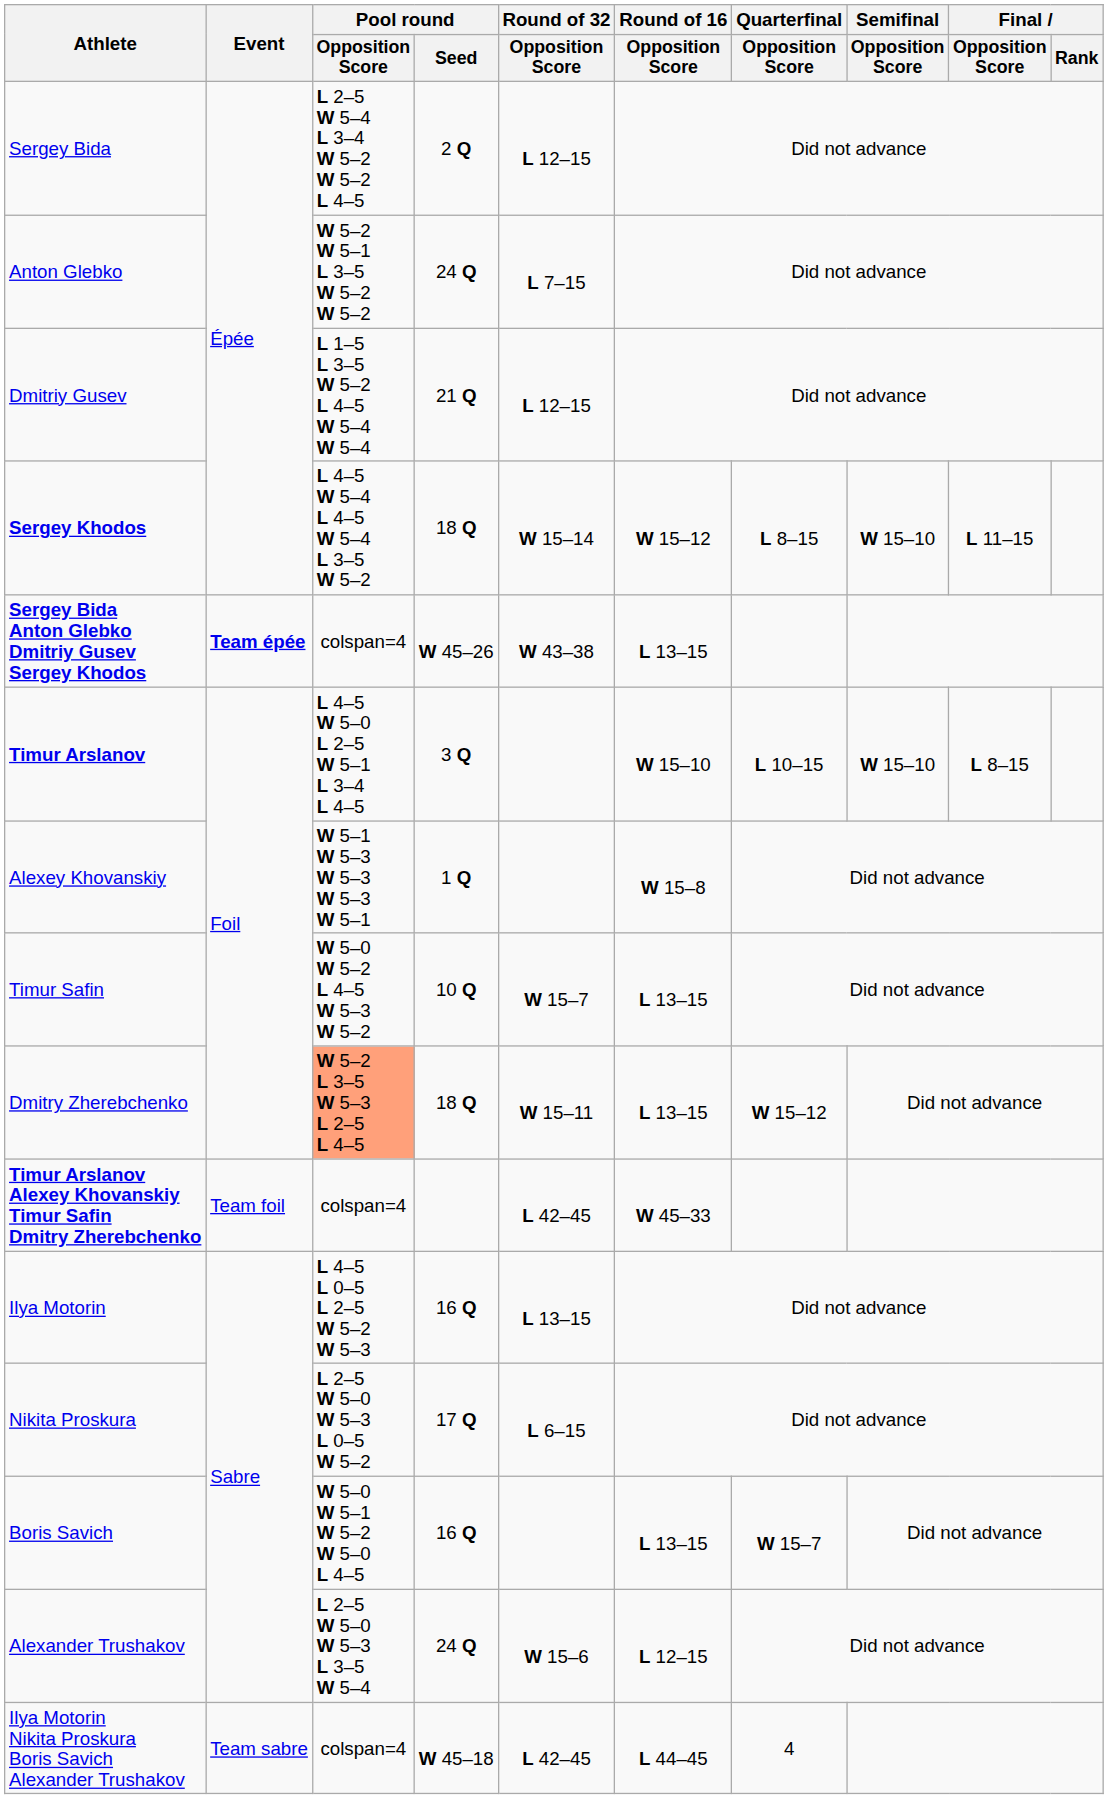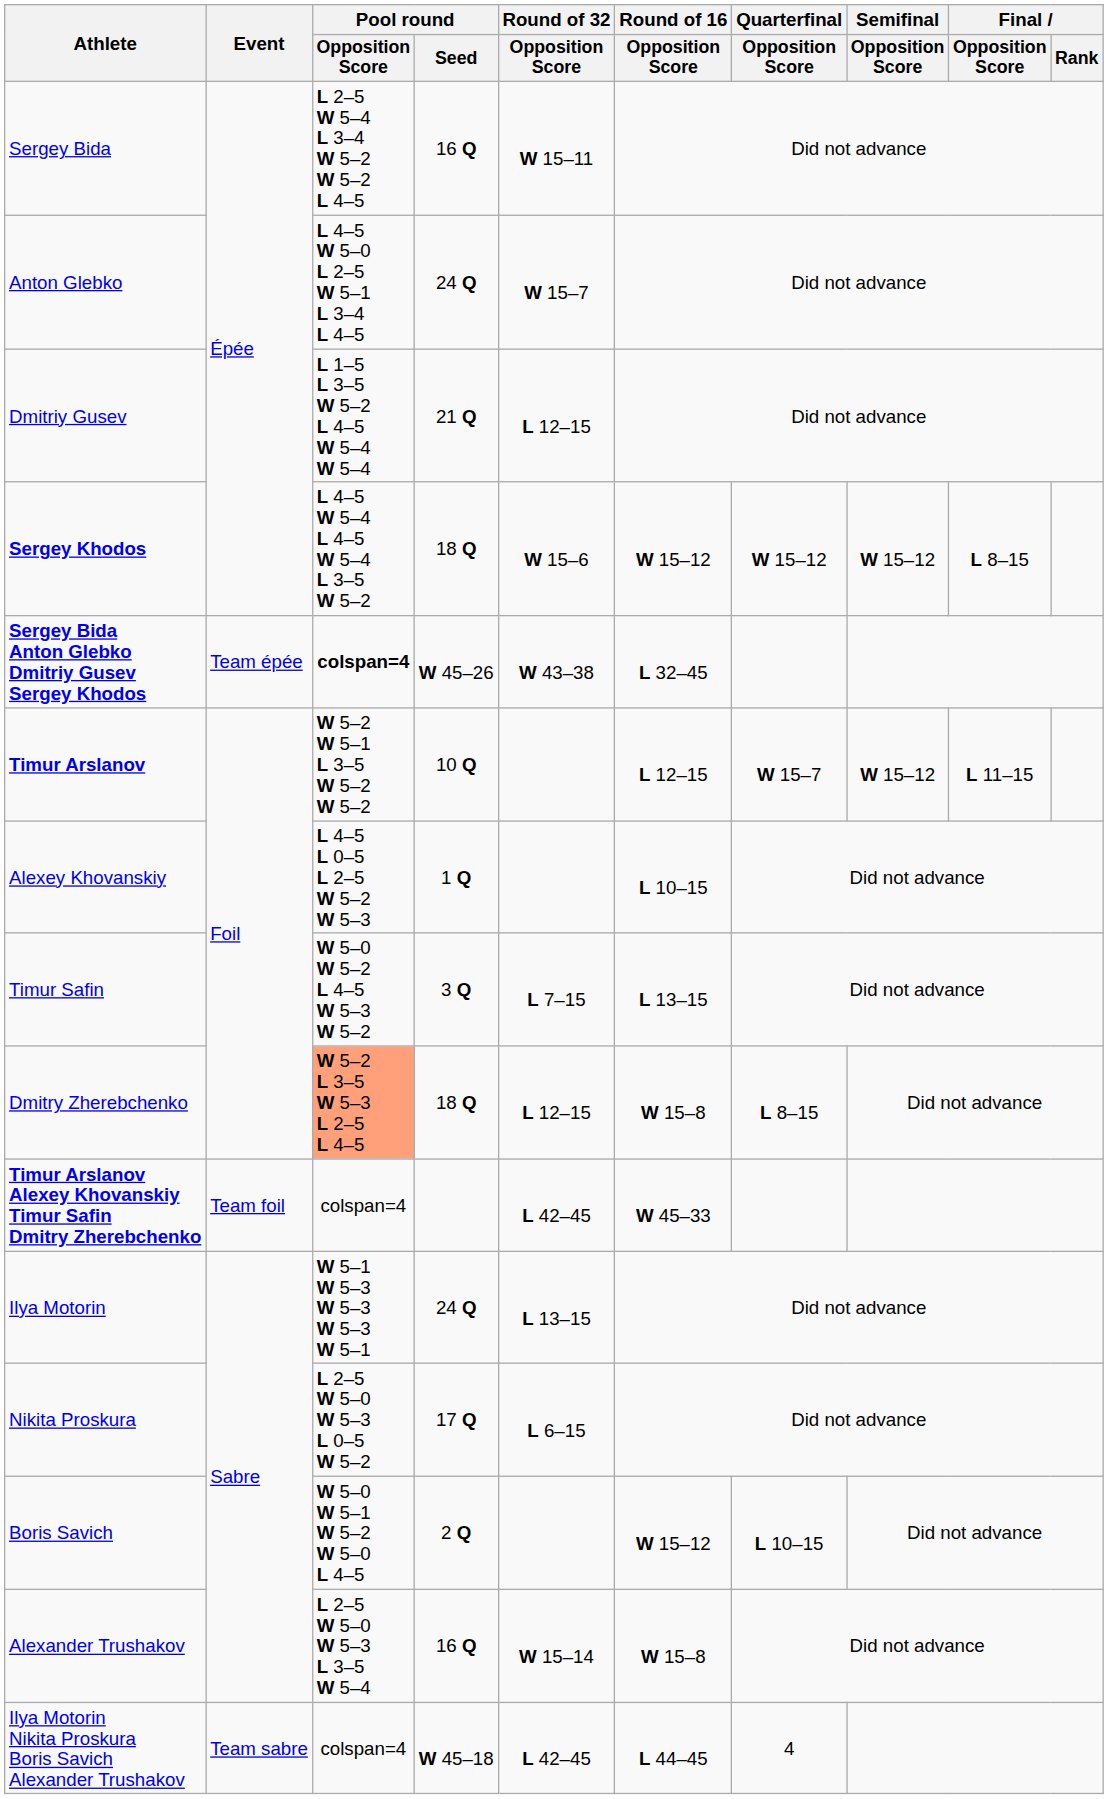(456, 149) 2 Q -> (456, 149) 16 Q
(556, 159) L 12–15 -> (556, 159) W 15–11
(344, 272) W 5–2 W 5–1 L 3–5 W 5–2 W 5–2 -> (344, 282) L 4–5 W 5–0 L 2–5 W 5–1 L 3–4 L 4–5
(556, 282) L 7–15 -> (556, 293) W 15–7
(556, 539) W 15–14 -> (556, 560) W 15–6
(789, 539) L 8–15 -> (789, 560) W 15–12
(898, 539) W 15–10 -> (898, 560) W 15–12
(1000, 539) L 11–15 -> (1000, 560) L 8–15
(258, 642) bold -> (256, 662) normal
(363, 642) normal -> (363, 662) bold
(673, 652) L 13–15 -> (673, 673) L 32–45
(344, 754) L 4–5 W 5–0 L 2–5 W 5–1 L 3–4 L 4–5 -> (344, 765) W 5–2 W 5–1 L 3–5 W 5–2 W 5–2
(456, 754) 3 Q -> (456, 765) 10 Q
(673, 765) W 15–10 -> (673, 775) L 12–15
(789, 765) L 10–15 -> (789, 775) W 15–7
(898, 765) W 15–10 -> (898, 775) W 15–12
(1000, 765) L 8–15 -> (1000, 775) L 11–15
(344, 877) W 5–1 W 5–3 W 5–3 W 5–3 W 5–1 -> (344, 877) L 4–5 L 0–5 L 2–5 W 5–2 W 5–3
(673, 888) W 15–8 -> (673, 888) L 10–15
(456, 990) 10 Q -> (456, 990) 3 Q
(556, 1001) W 15–7 -> (556, 1001) L 7–15
(556, 1113) W 15–11 -> (556, 1113) L 12–15
(673, 1113) L 13–15 -> (673, 1113) W 15–8
(789, 1113) W 15–12 -> (789, 1113) L 8–15
(344, 1308) L 4–5 L 0–5 L 2–5 W 5–2 W 5–3 -> (344, 1308) W 5–1 W 5–3 W 5–3 W 5–3 W 5–1
(456, 1308) 16 Q -> (456, 1308) 24 Q
(456, 1533) 16 Q -> (456, 1533) 2 Q
(673, 1544) L 13–15 -> (673, 1544) W 15–12
(789, 1544) W 15–7 -> (789, 1544) L 10–15
(456, 1646) 24 Q -> (456, 1646) 16 Q
(556, 1656) W 15–6 -> (556, 1656) W 15–14
(673, 1656) L 12–15 -> (673, 1656) W 15–8
